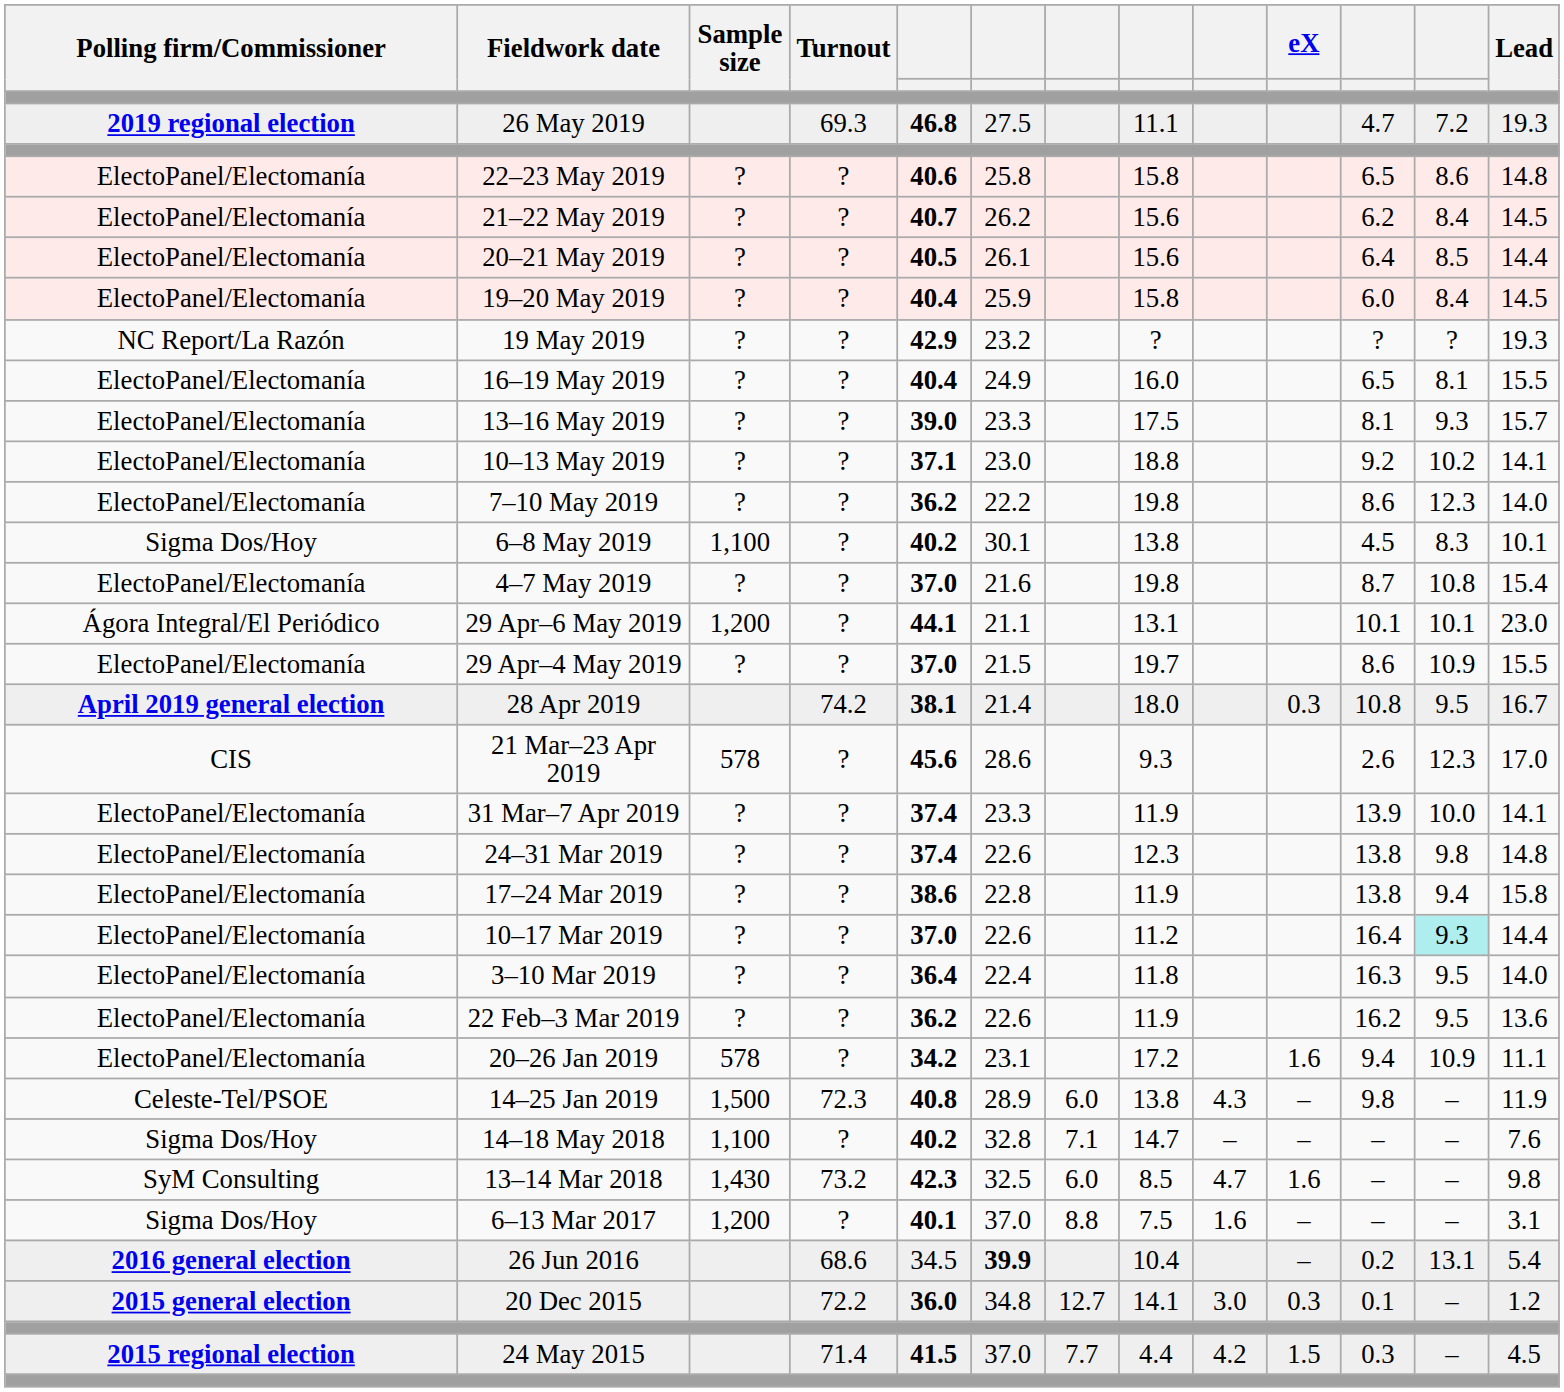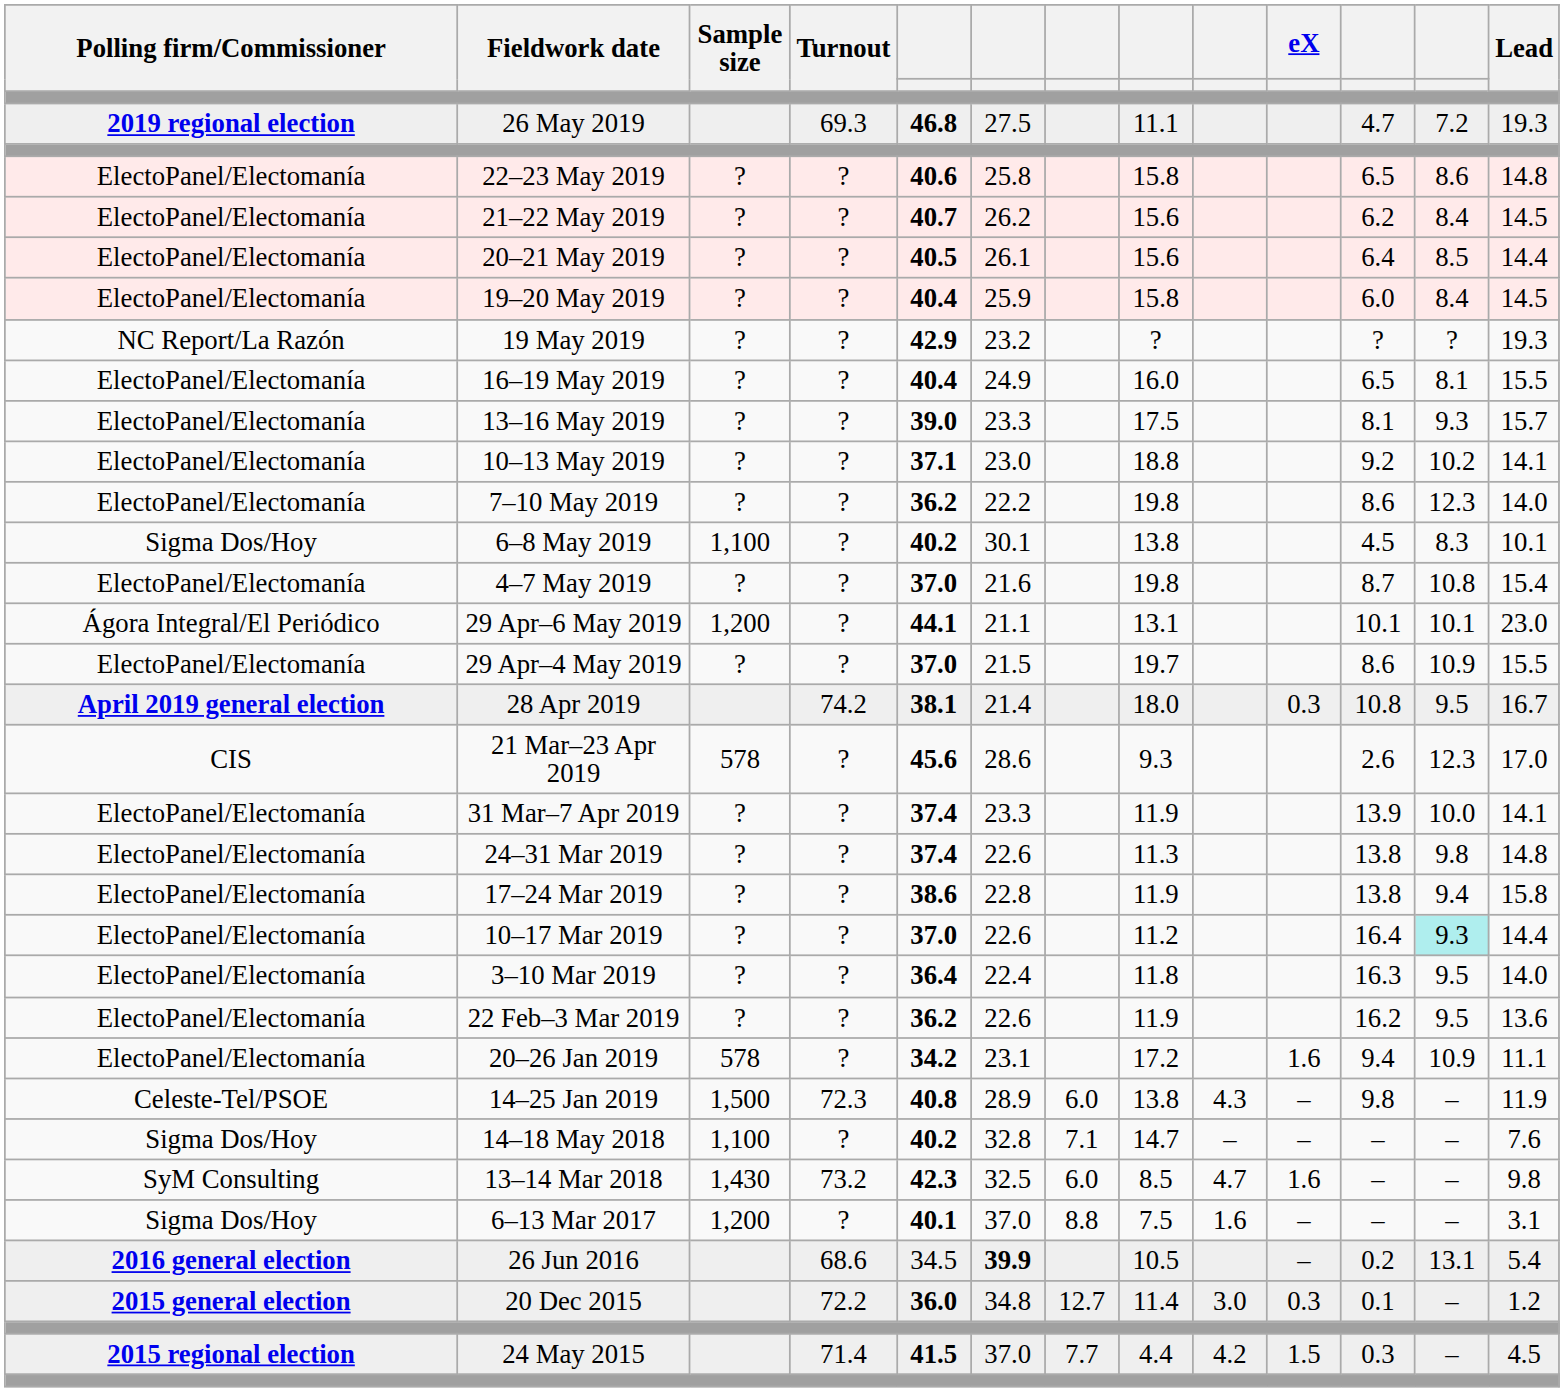(1156, 854) 12.3 -> (1156, 854) 11.3
(1156, 1260) 10.4 -> (1156, 1260) 10.5
(1156, 1300) 14.1 -> (1156, 1300) 11.4
